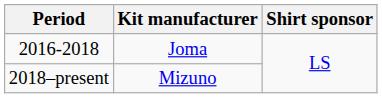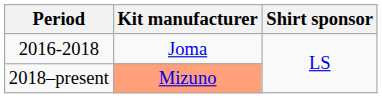(188, 78) no background -> (188, 78) lightsalmon background
